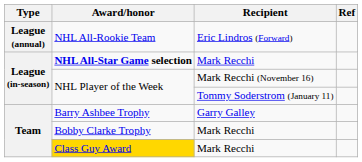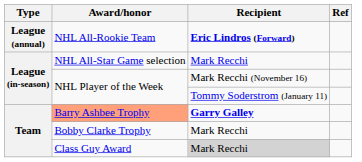(245, 36) normal -> (243, 36) bold
(123, 60) bold -> (120, 60) normal
(102, 113) no background -> (102, 113) lightsalmon background
(226, 113) normal -> (222, 113) bold
(93, 148) gold background -> (93, 148) no background
(226, 148) no background -> (219, 148) lightgrey background
